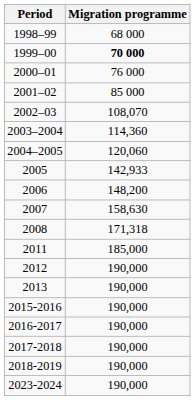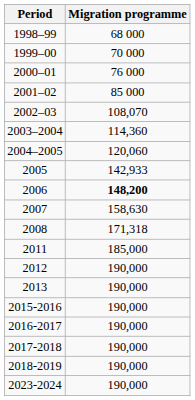(128, 53) bold -> (128, 53) normal
(128, 190) normal -> (128, 190) bold
